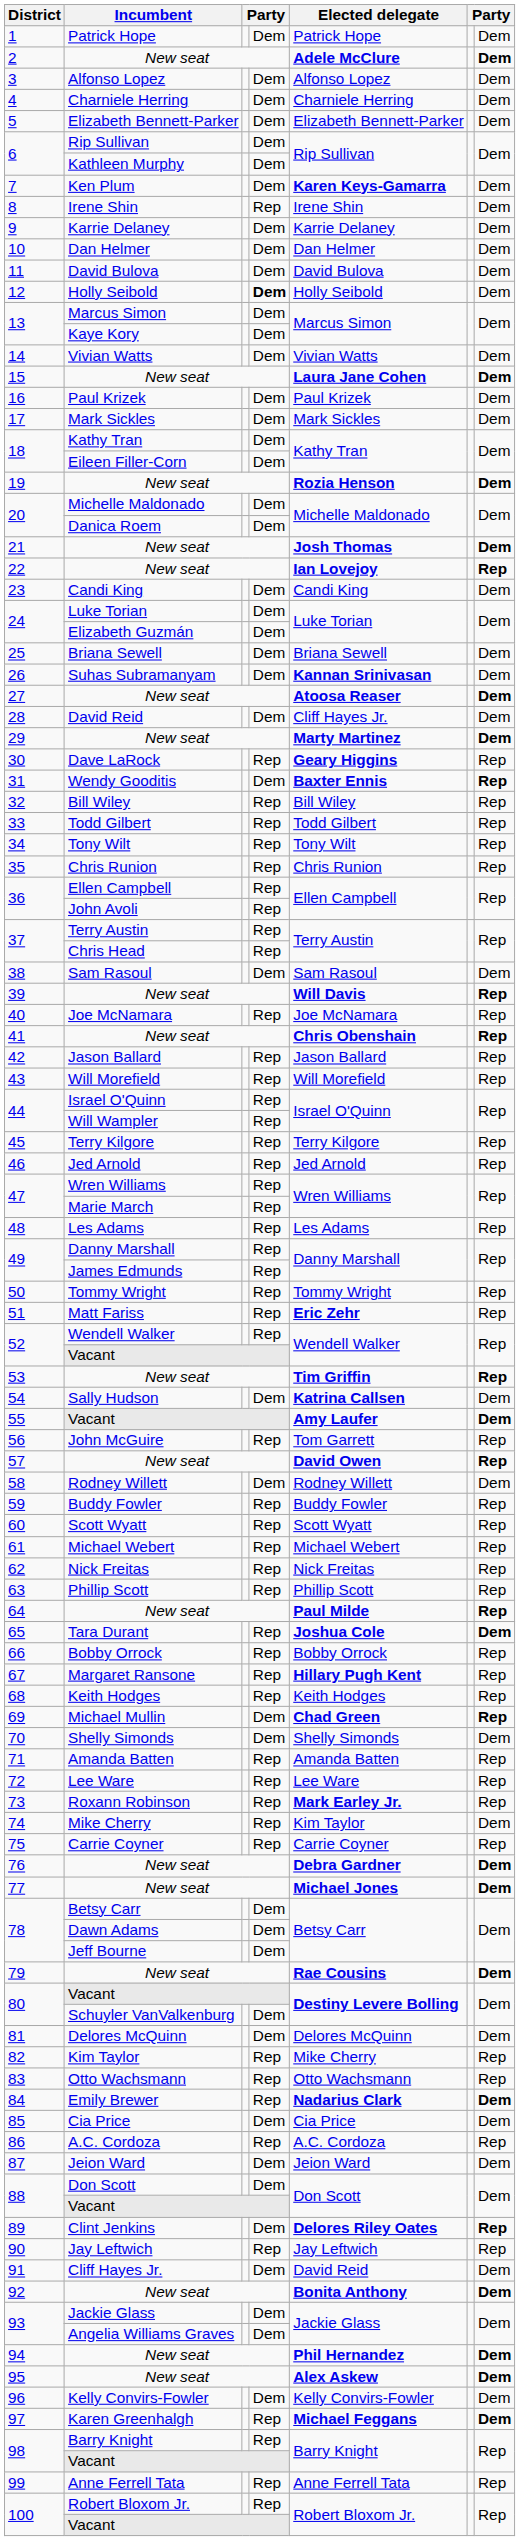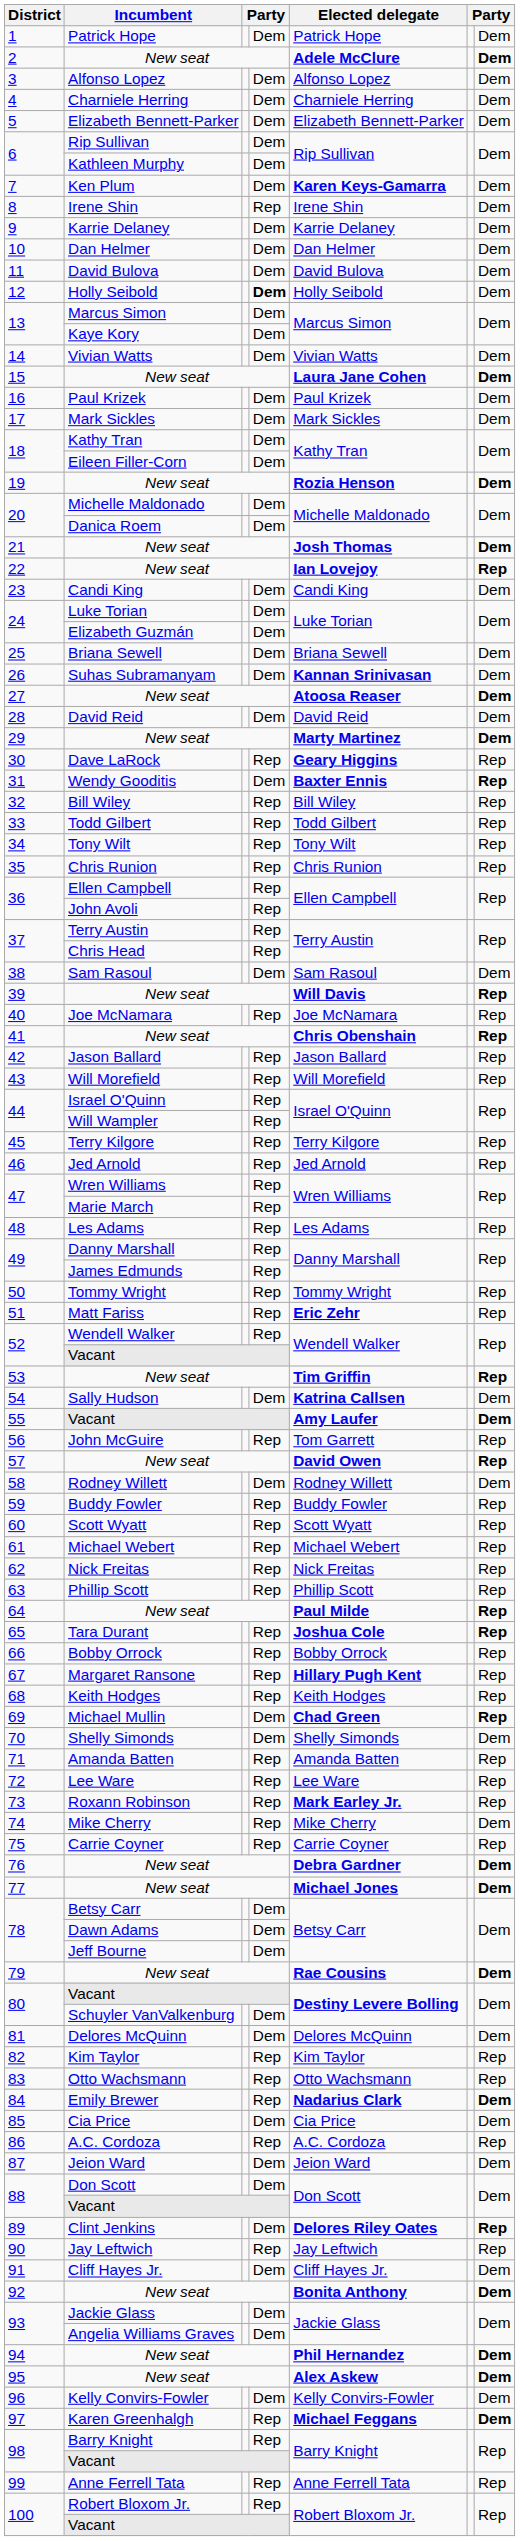(340, 717) Cliff Hayes Jr. -> (331, 717) David Reid
(495, 1632) Dem -> (493, 1632) Rep
(329, 1823) Kim Taylor -> (335, 1823) Mike Cherry
(335, 2057) Mike Cherry -> (329, 2057) Kim Taylor
(331, 2270) David Reid -> (340, 2270) Cliff Hayes Jr.
